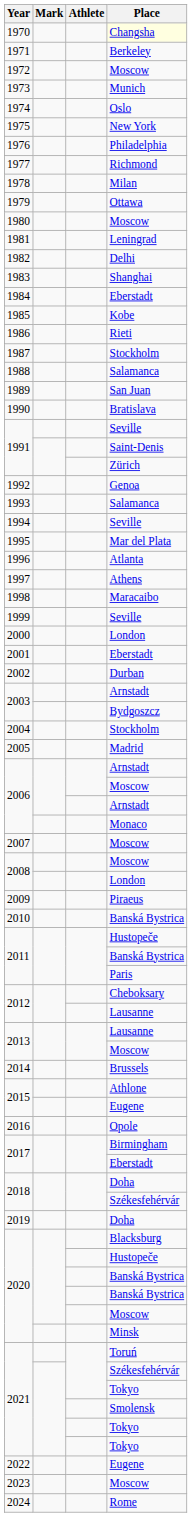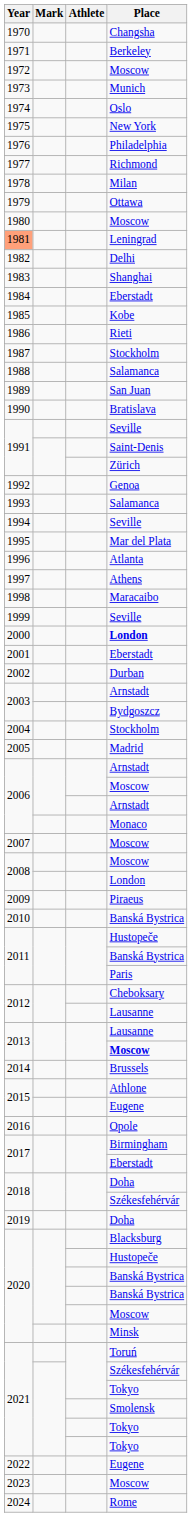(132, 32) lightyellow background -> (132, 32) no background
(19, 239) no background -> (19, 239) lightsalmon background
(127, 635) normal -> (129, 635) bold
(129, 1050) normal -> (130, 1050) bold
